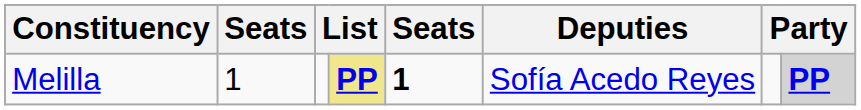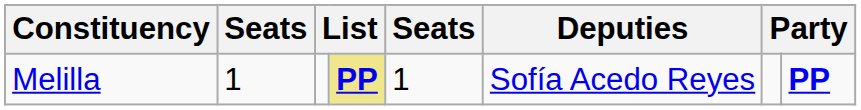(401, 78) bold -> (401, 78) normal
(809, 78) lightgrey background -> (809, 78) no background
